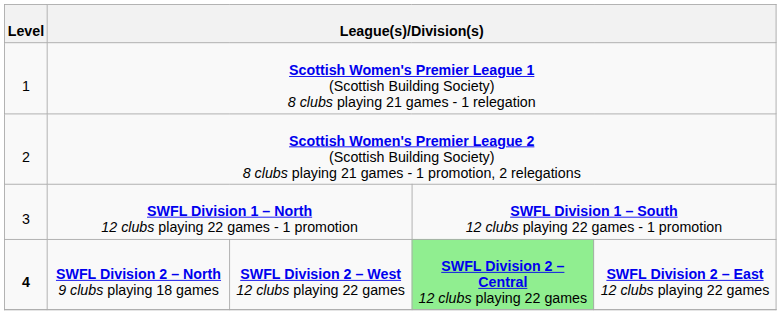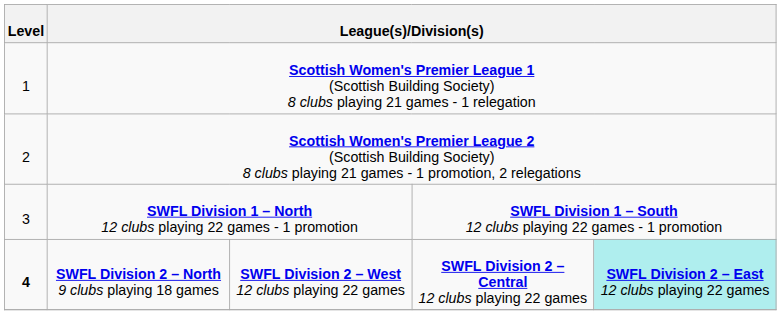(503, 282) lightgreen background -> (503, 282) no background
(685, 282) no background -> (685, 282) paleturquoise background
